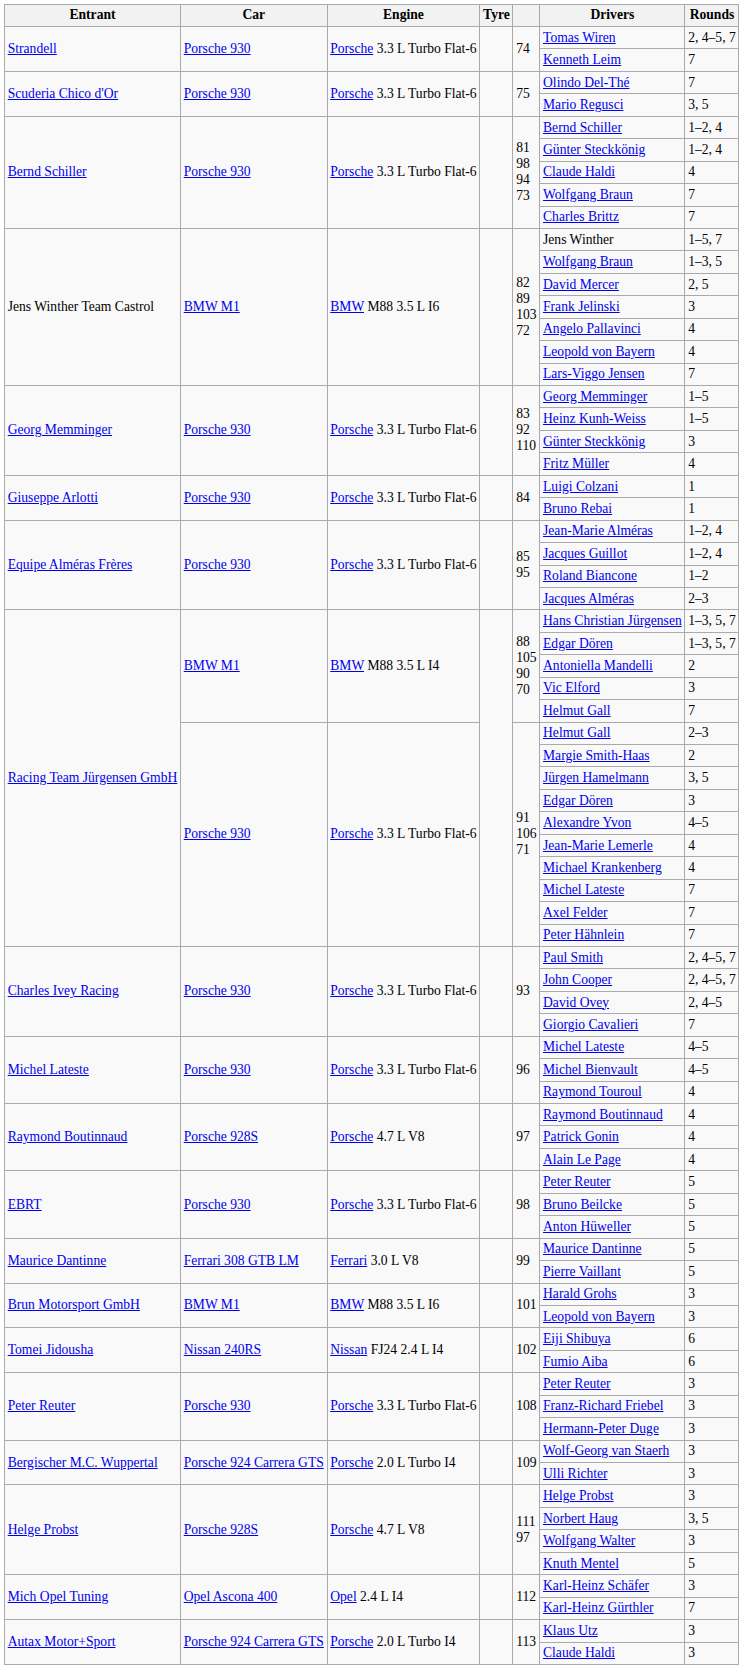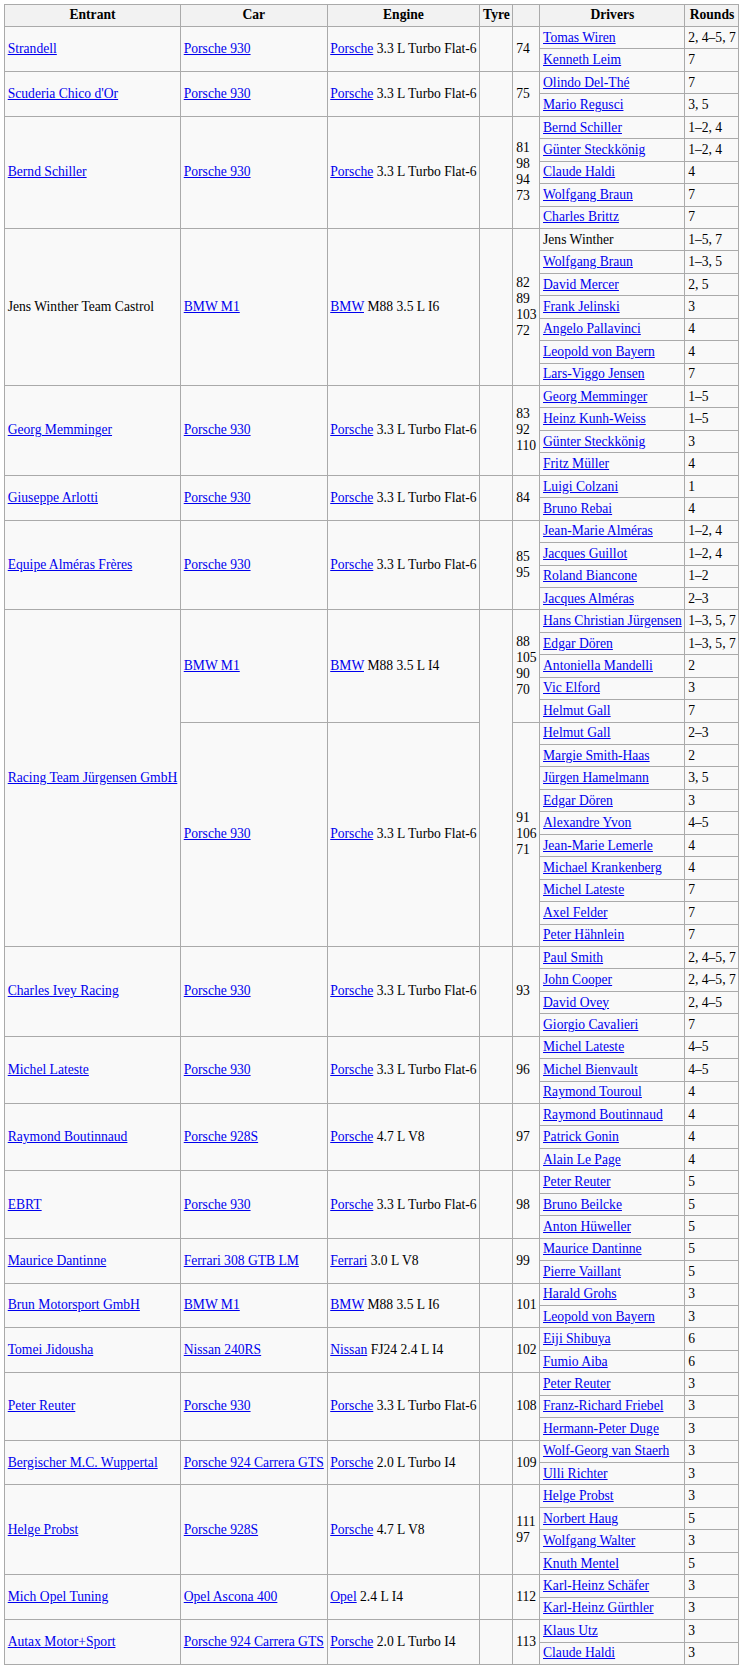(692, 508) 1 -> (692, 508) 4
(698, 1518) 3, 5 -> (692, 1518) 5
(692, 1608) 7 -> (692, 1608) 3
